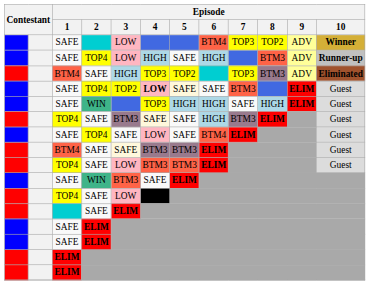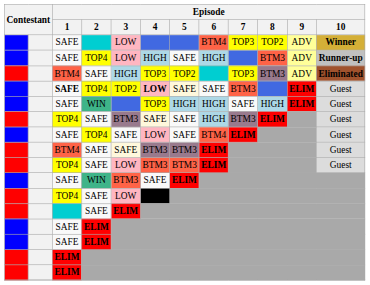(67, 89) normal -> (67, 89) bold
